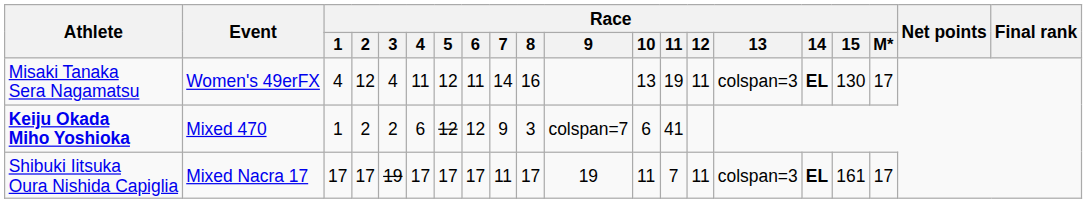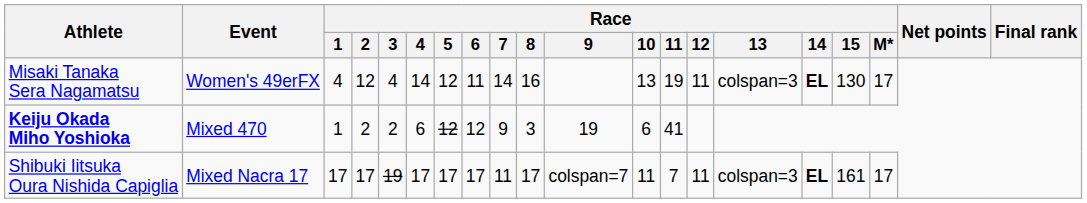(420, 82) 11 -> (420, 82) 14
(588, 129) colspan=7 -> (588, 129) 19
(588, 176) 19 -> (588, 176) colspan=7
